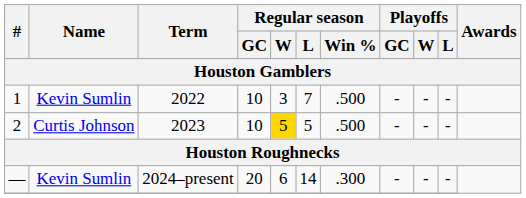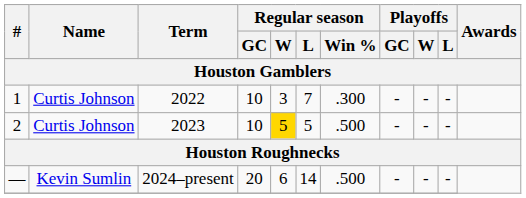(84, 98) Kevin Sumlin -> (84, 98) Curtis Johnson
(350, 98) .500 -> (350, 98) .300
(350, 179) .300 -> (350, 179) .500
